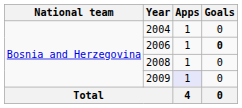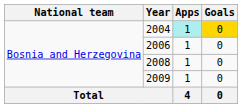(187, 29) no background -> (187, 29) paleturquoise background
(220, 29) no background -> (220, 29) gold background
(220, 46) bold -> (220, 46) normal
(187, 79) lavender background -> (187, 79) no background
